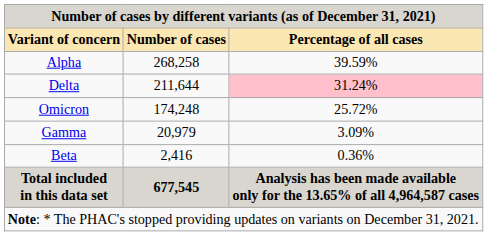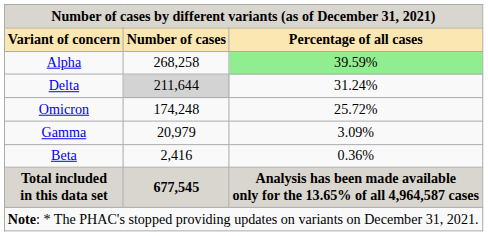(356, 63) no background -> (356, 63) lightgreen background
(176, 86) no background -> (176, 86) lightgrey background
(356, 86) pink background -> (356, 86) no background
